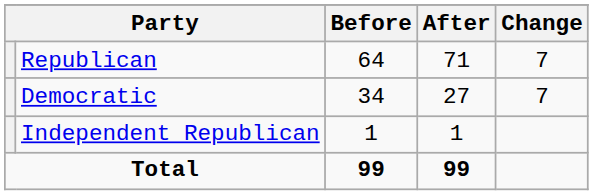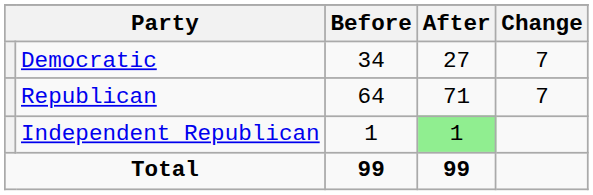rows swapped: (89, 60) <-> (89, 97)
(457, 134) no background -> (457, 134) lightgreen background
